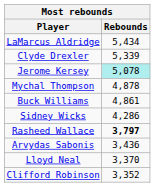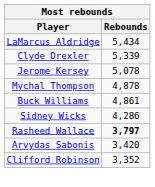(126, 71) paleturquoise background -> (126, 71) no background
(126, 145) 3,436 -> (126, 145) 3,420
- row: (53, 160)
